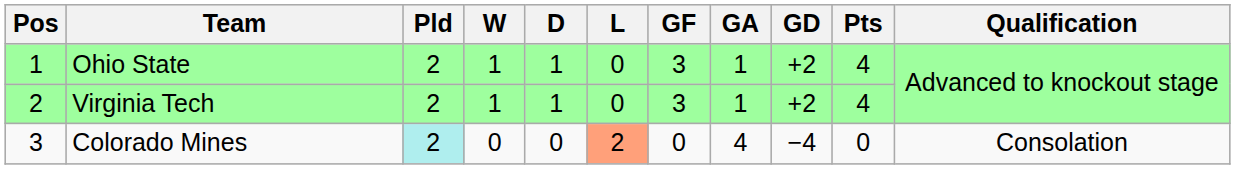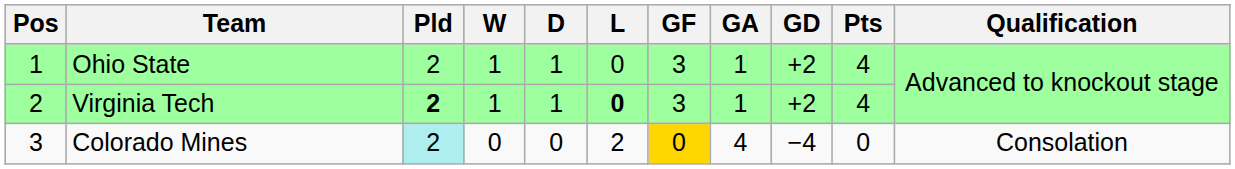(433, 103) normal -> (433, 103) bold
(618, 103) normal -> (618, 103) bold
(618, 143) lightsalmon background -> (618, 143) no background
(679, 143) no background -> (679, 143) gold background
